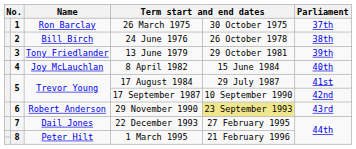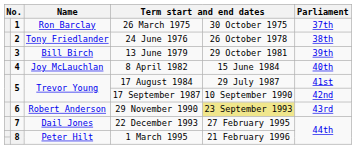(67, 39) Bill Birch -> (67, 39) Tony Friedlander
(67, 53) Tony Friedlander -> (67, 53) Bill Birch
